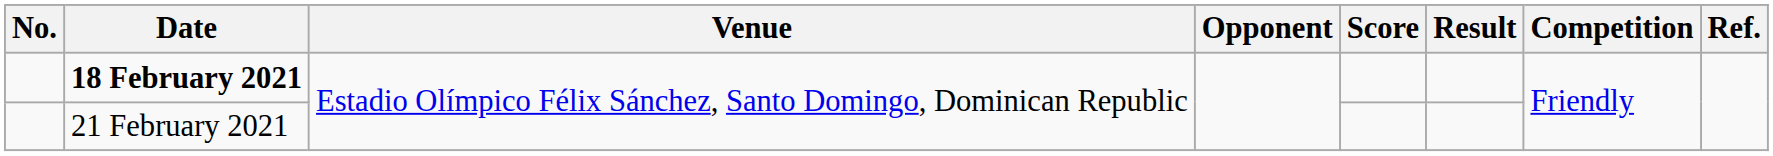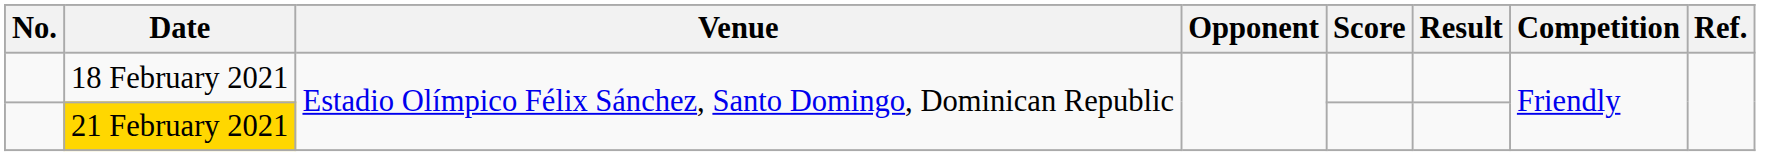(187, 77) bold -> (180, 77) normal
(180, 125) no background -> (180, 125) gold background
